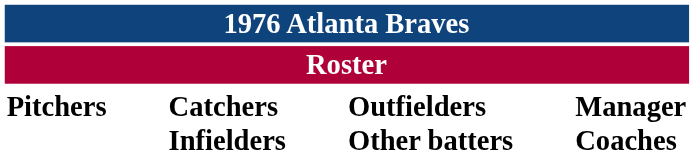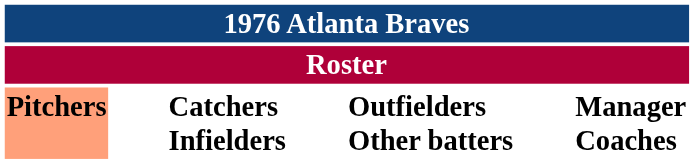(57, 105) no background -> (57, 105) lightsalmon background
